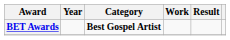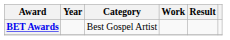(124, 27) bold -> (122, 27) normal
